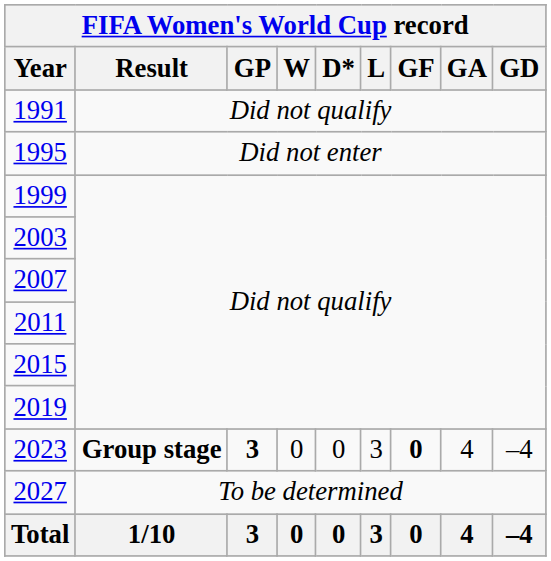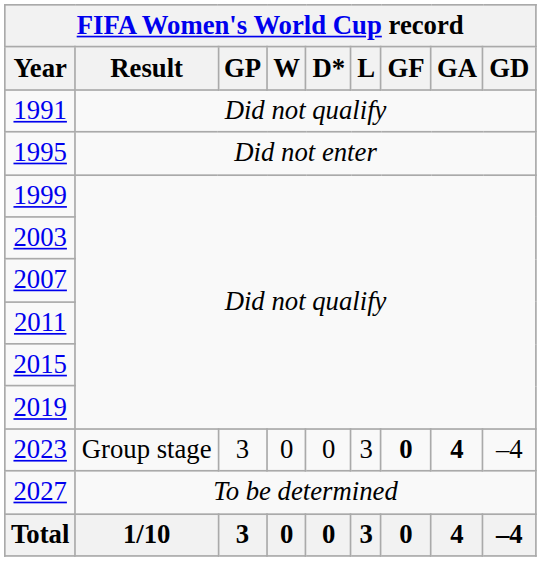(152, 449) bold -> (147, 449) normal
(252, 449) bold -> (242, 449) normal
(467, 449) normal -> (457, 449) bold
